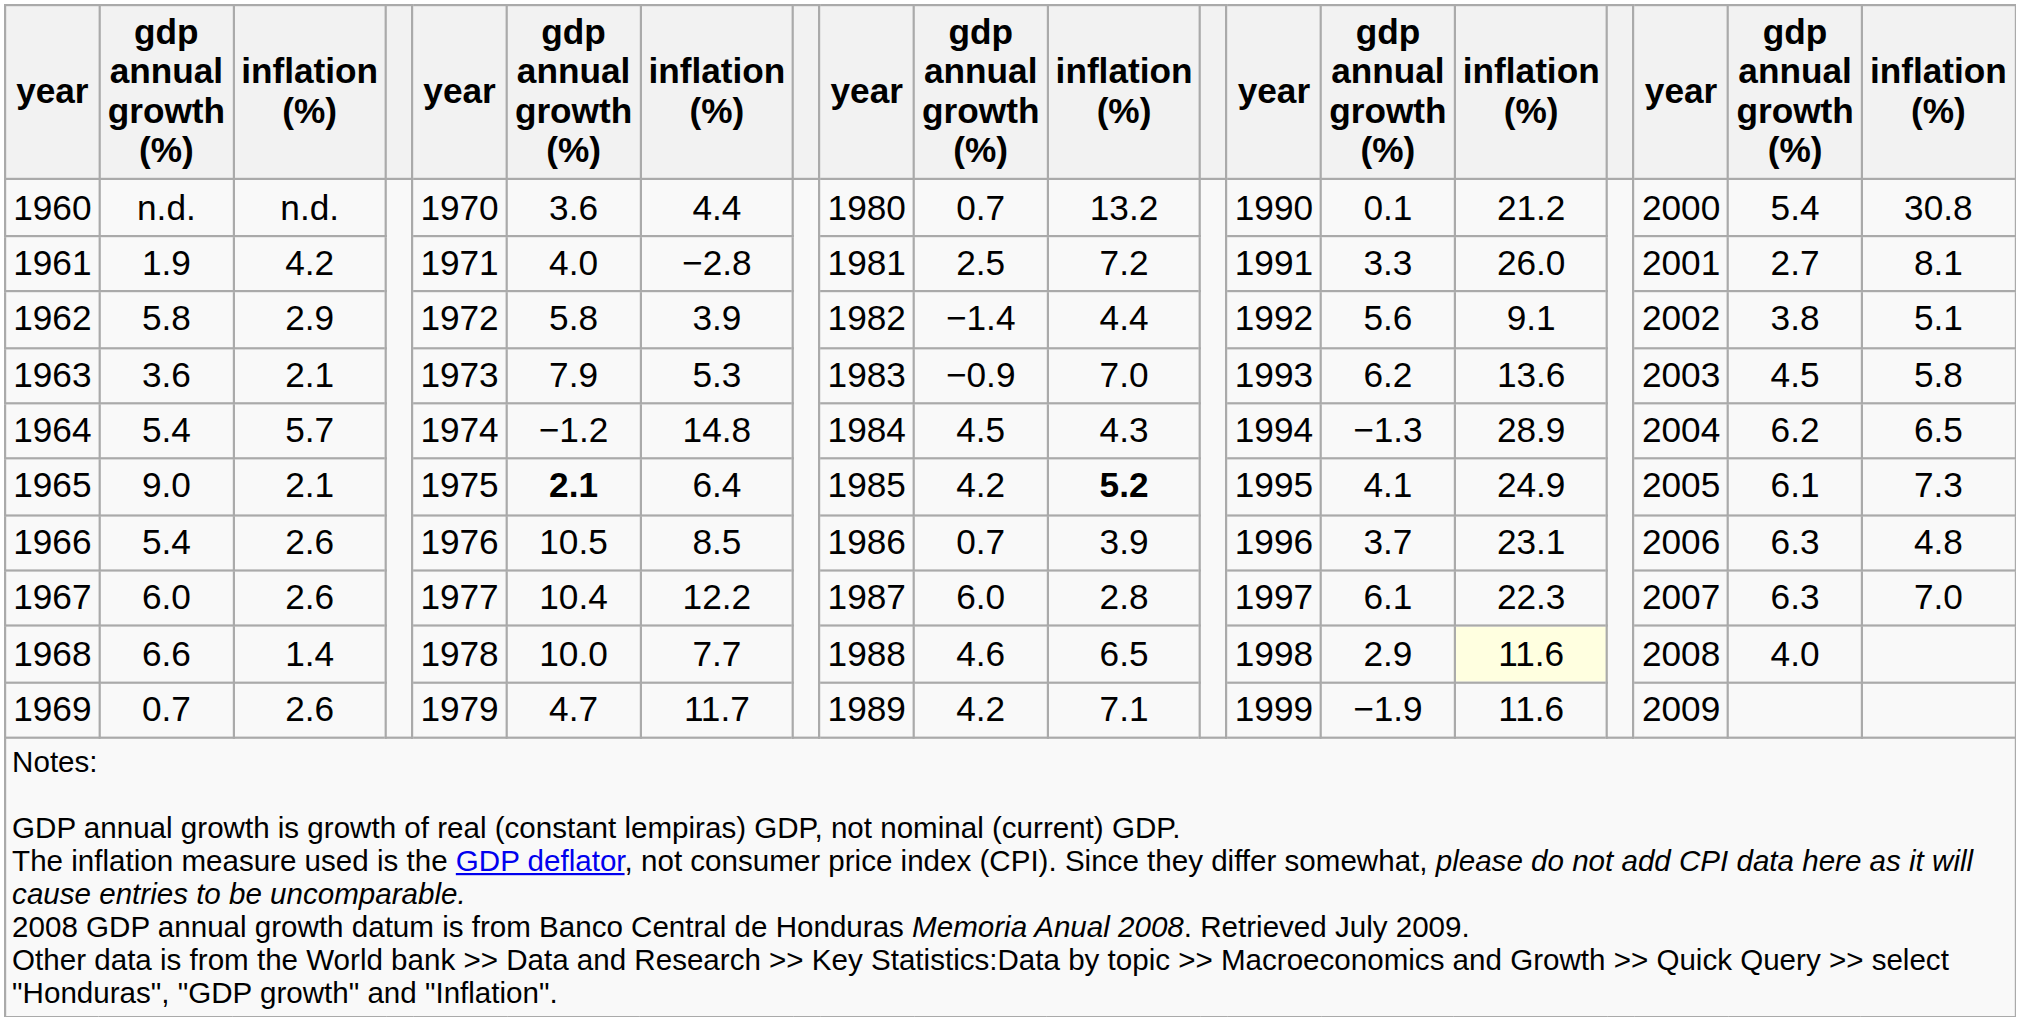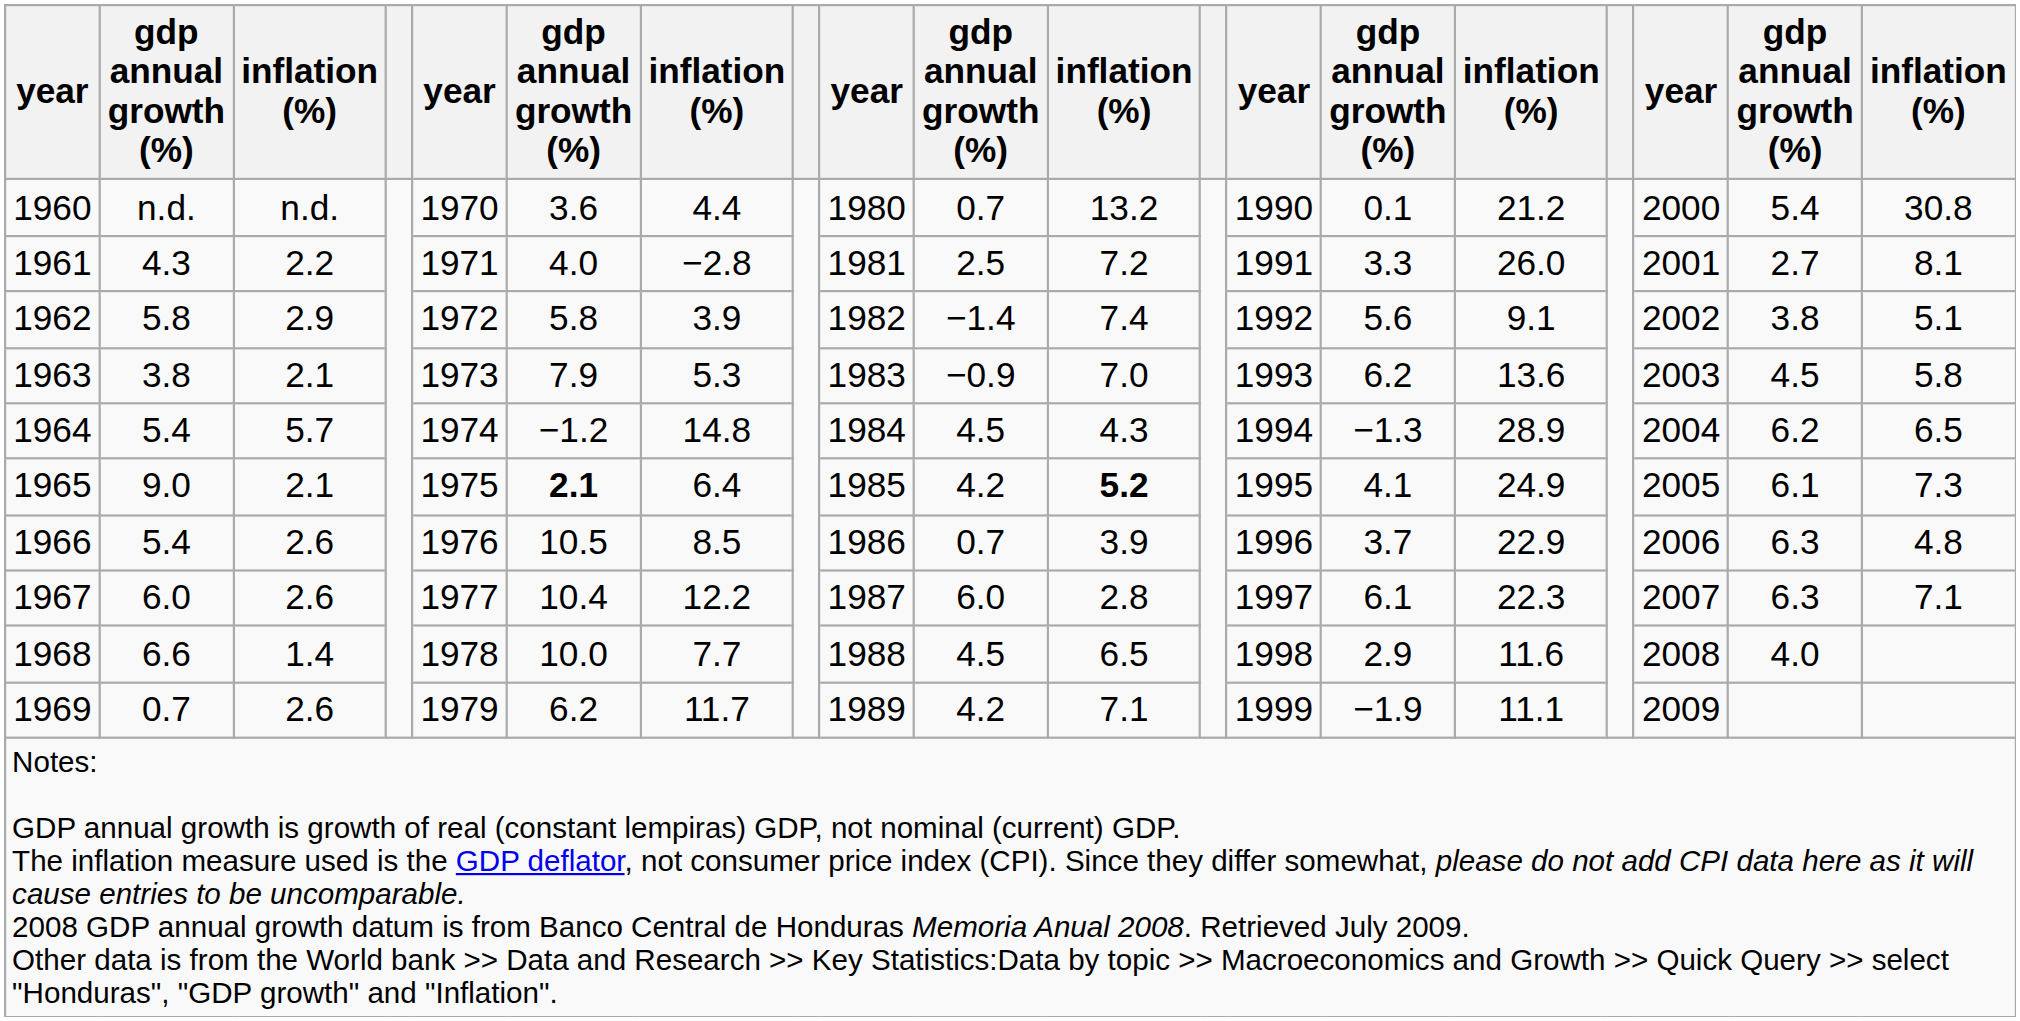(166, 262) 1.9 -> (166, 262) 4.3
(310, 262) 4.2 -> (310, 262) 2.2
(1124, 318) 4.4 -> (1124, 318) 7.4
(166, 374) 3.6 -> (166, 374) 3.8
(1531, 541) 23.1 -> (1531, 541) 22.9
(1938, 597) 7.0 -> (1938, 597) 7.1
(981, 653) 4.6 -> (981, 653) 4.5
(1531, 653) lightyellow background -> (1531, 653) no background
(574, 709) 4.7 -> (574, 709) 6.2
(1531, 709) 11.6 -> (1531, 709) 11.1
